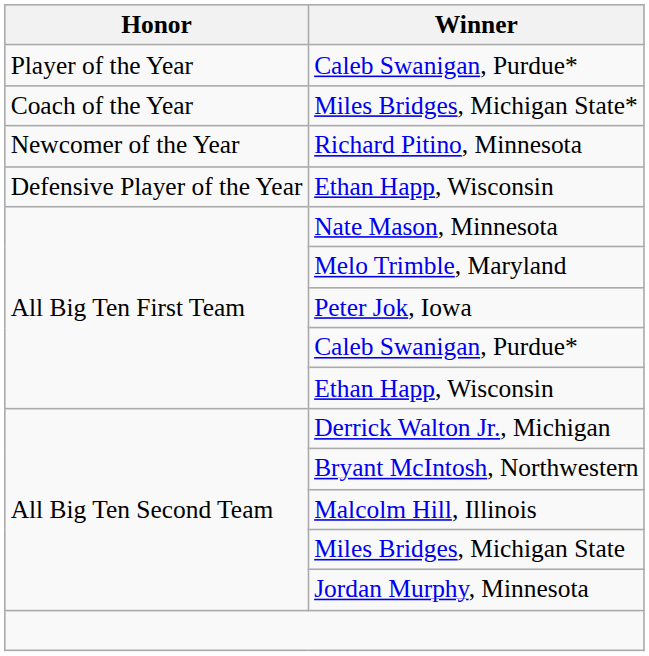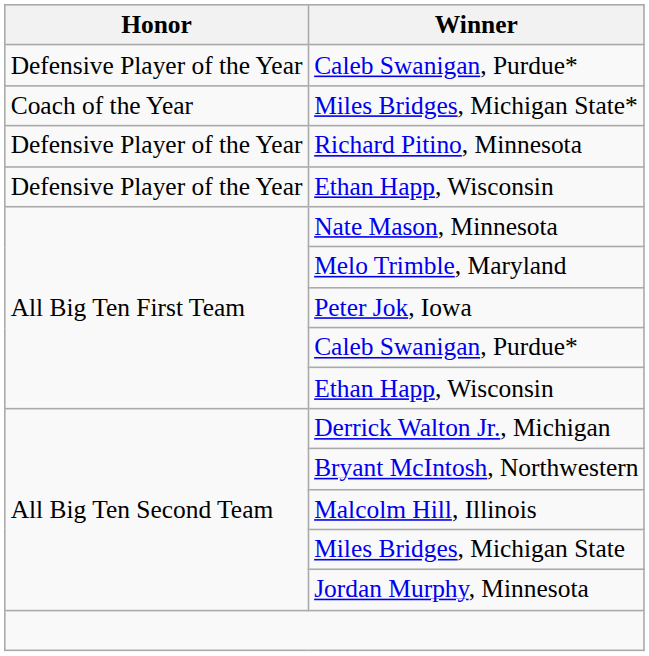(102, 65) Player of the Year -> (157, 65) Defensive Player of the Year
(125, 145) Newcomer of the Year -> (157, 145) Defensive Player of the Year
